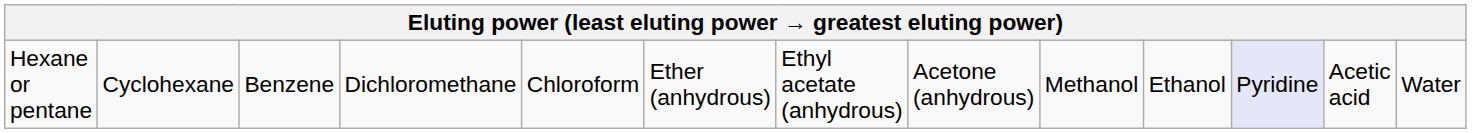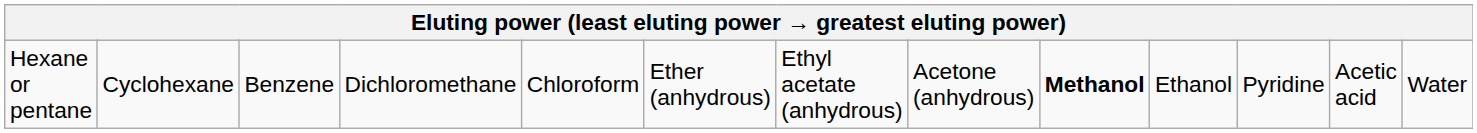(1091, 84) normal -> (1095, 84) bold
(1277, 84) lavender background -> (1284, 84) no background
